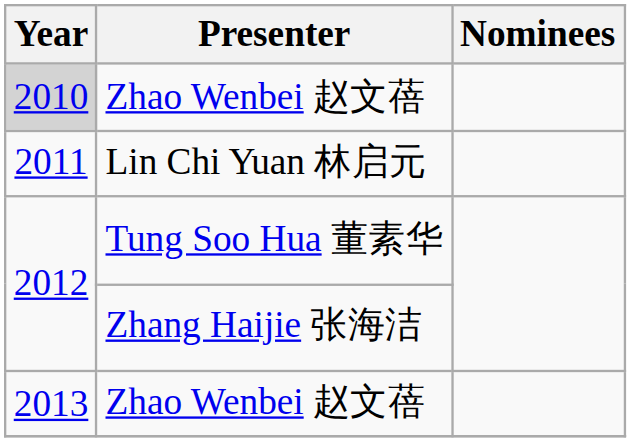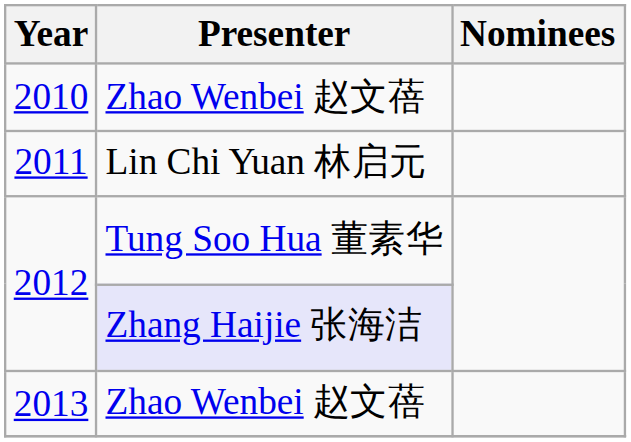(51, 96) lightgrey background -> (51, 96) no background
(264, 325) no background -> (264, 325) lavender background
